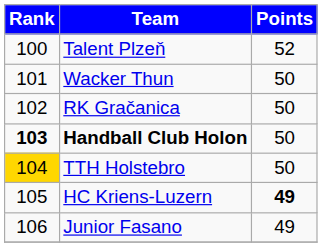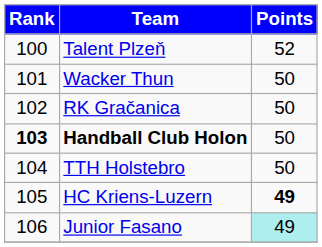(32, 167) gold background -> (32, 167) no background
(285, 227) no background -> (285, 227) paleturquoise background
